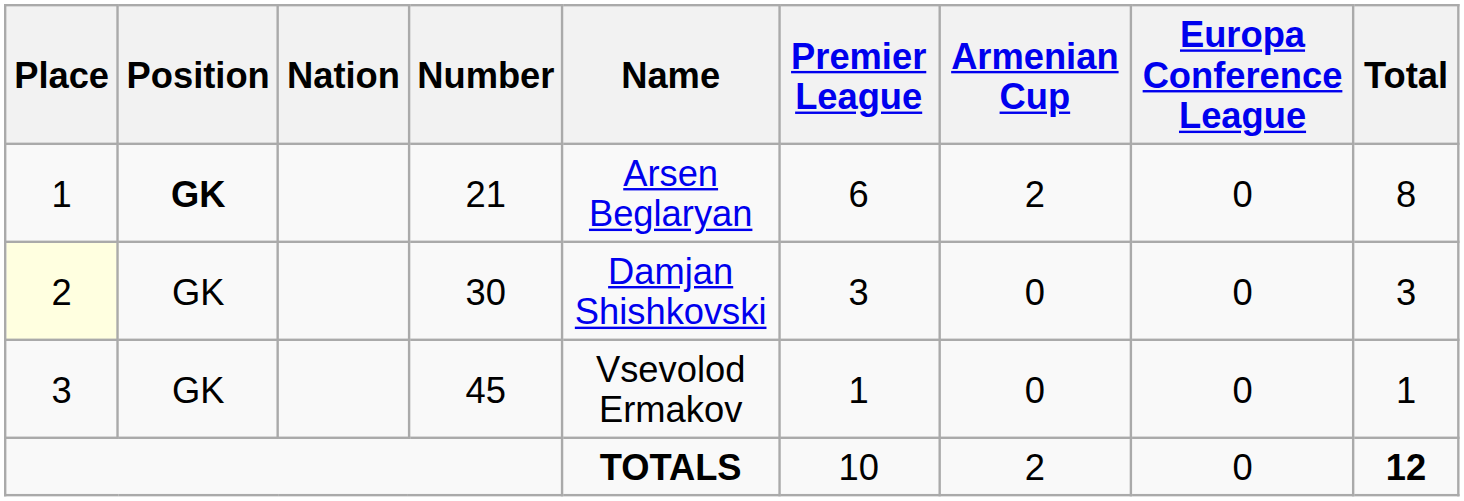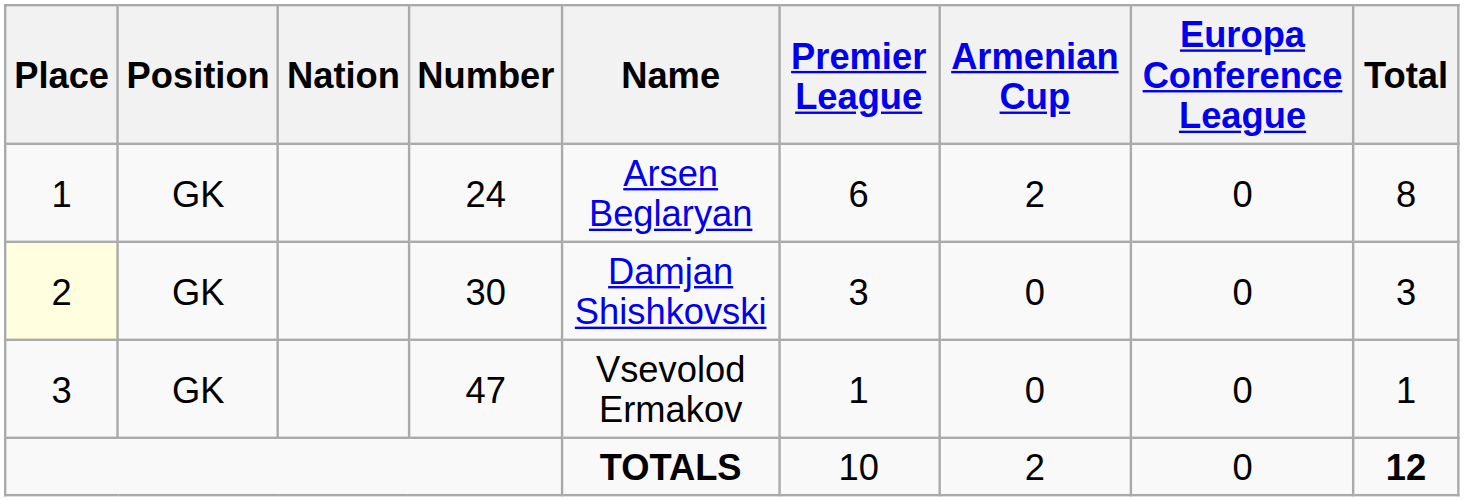(198, 193) bold -> (198, 193) normal
(486, 193) 21 -> (486, 193) 24
(486, 390) 45 -> (486, 390) 47
